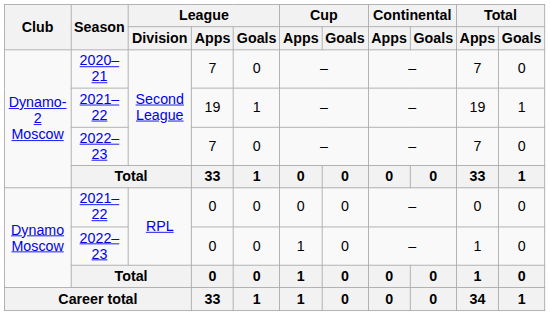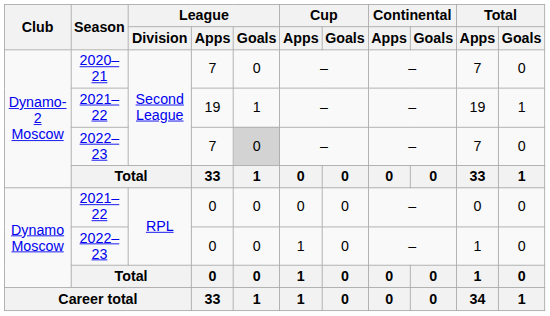(257, 146) no background -> (257, 146) lightgrey background
